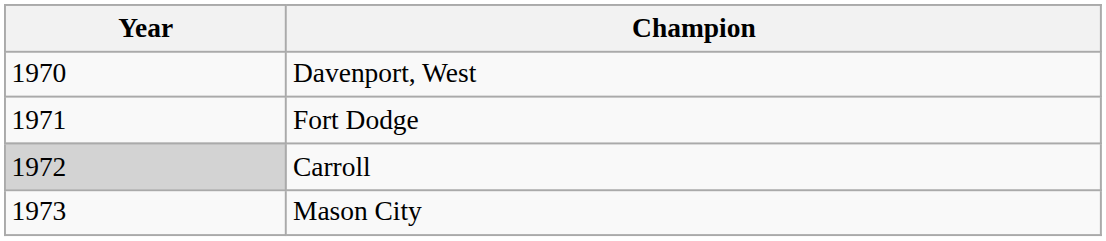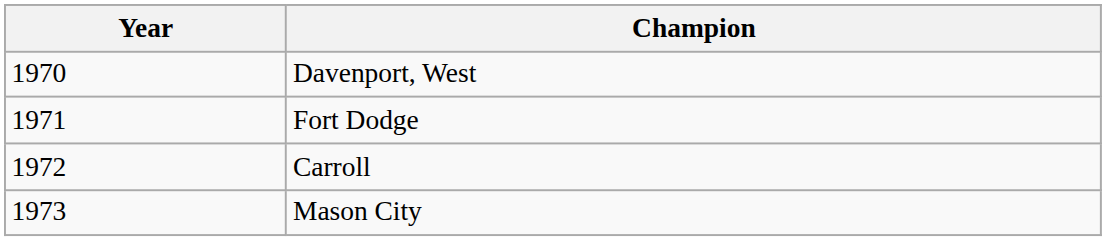(39, 165) lightgrey background -> (39, 165) no background
